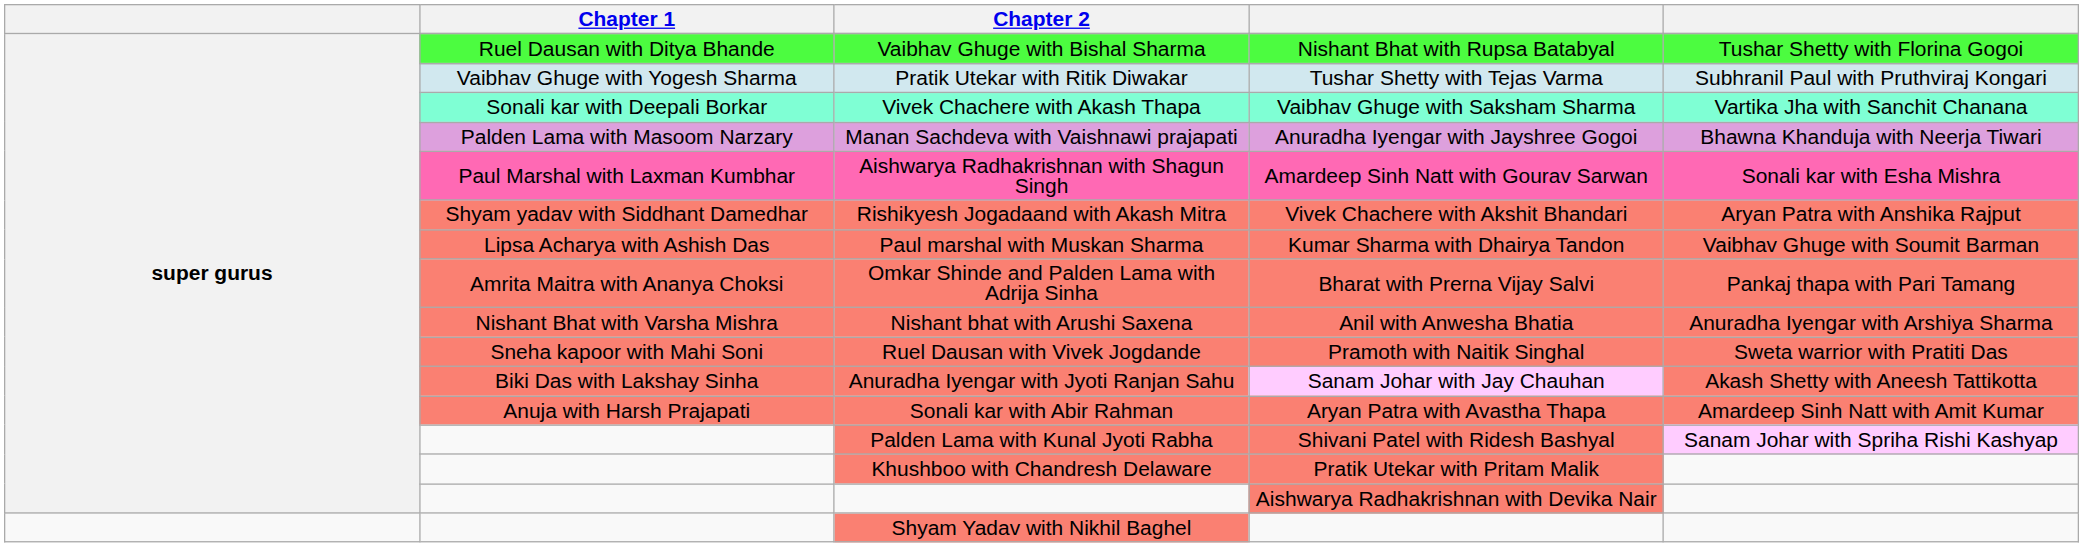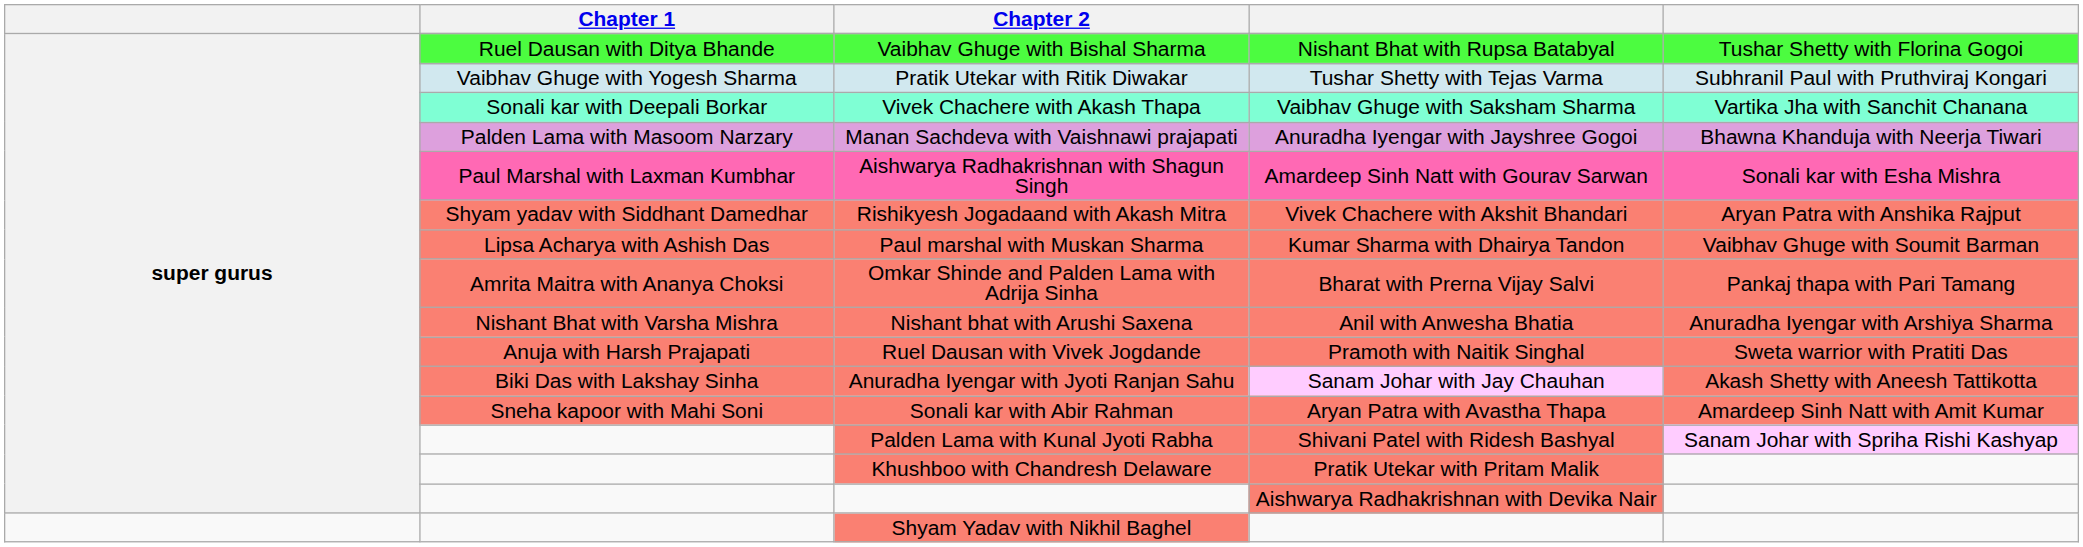(627, 352) Sneha kapoor with Mahi Soni -> (627, 352) Anuja with Harsh Prajapati
(627, 410) Anuja with Harsh Prajapati -> (627, 410) Sneha kapoor with Mahi Soni
